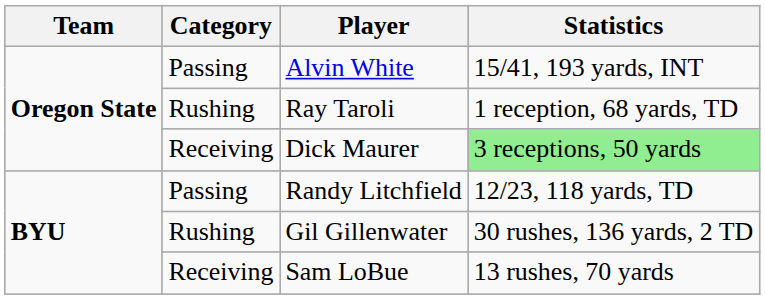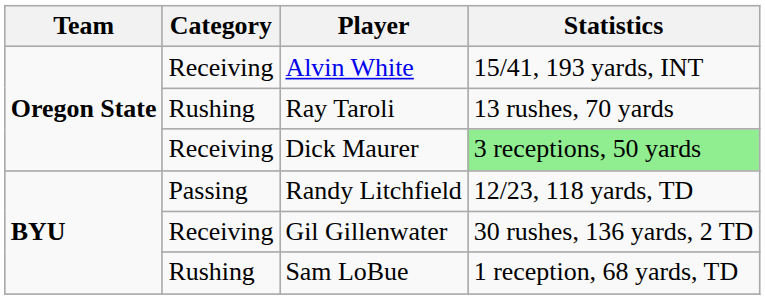(208, 67) Passing -> (221, 67) Receiving
(606, 108) 1 reception, 68 yards, TD -> (574, 108) 13 rushes, 70 yards
(212, 231) Rushing -> (221, 231) Receiving
(221, 272) Receiving -> (212, 272) Rushing
(574, 272) 13 rushes, 70 yards -> (606, 272) 1 reception, 68 yards, TD
